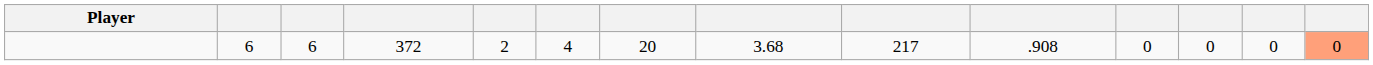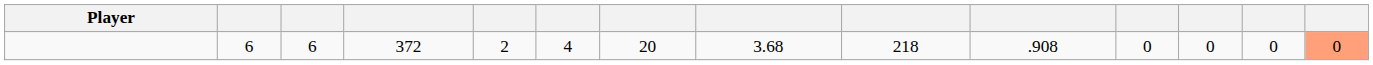(906, 45) 217 -> (906, 45) 218
